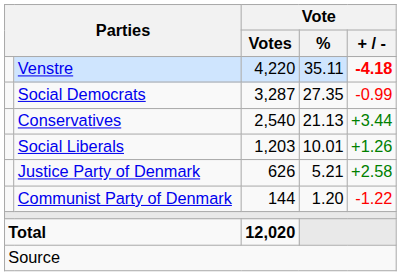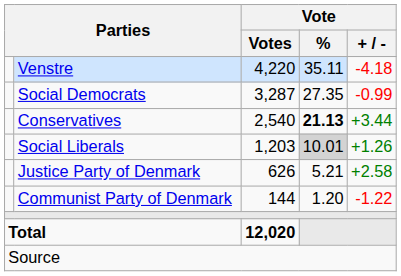(374, 69) bold -> (374, 69) normal
(323, 120) normal -> (323, 120) bold
(323, 146) no background -> (323, 146) lightgrey background
